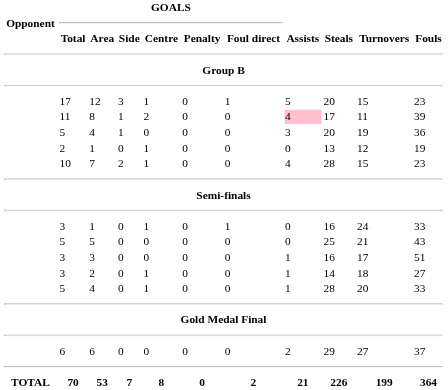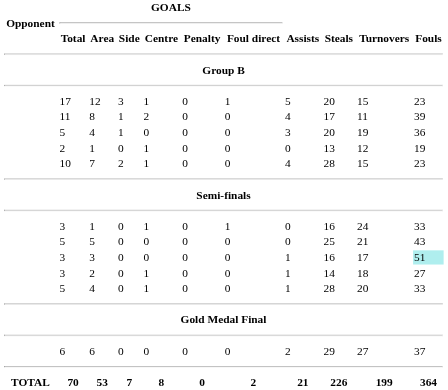(288, 117) pink background -> (288, 117) no background
(420, 257) no background -> (420, 257) paleturquoise background
